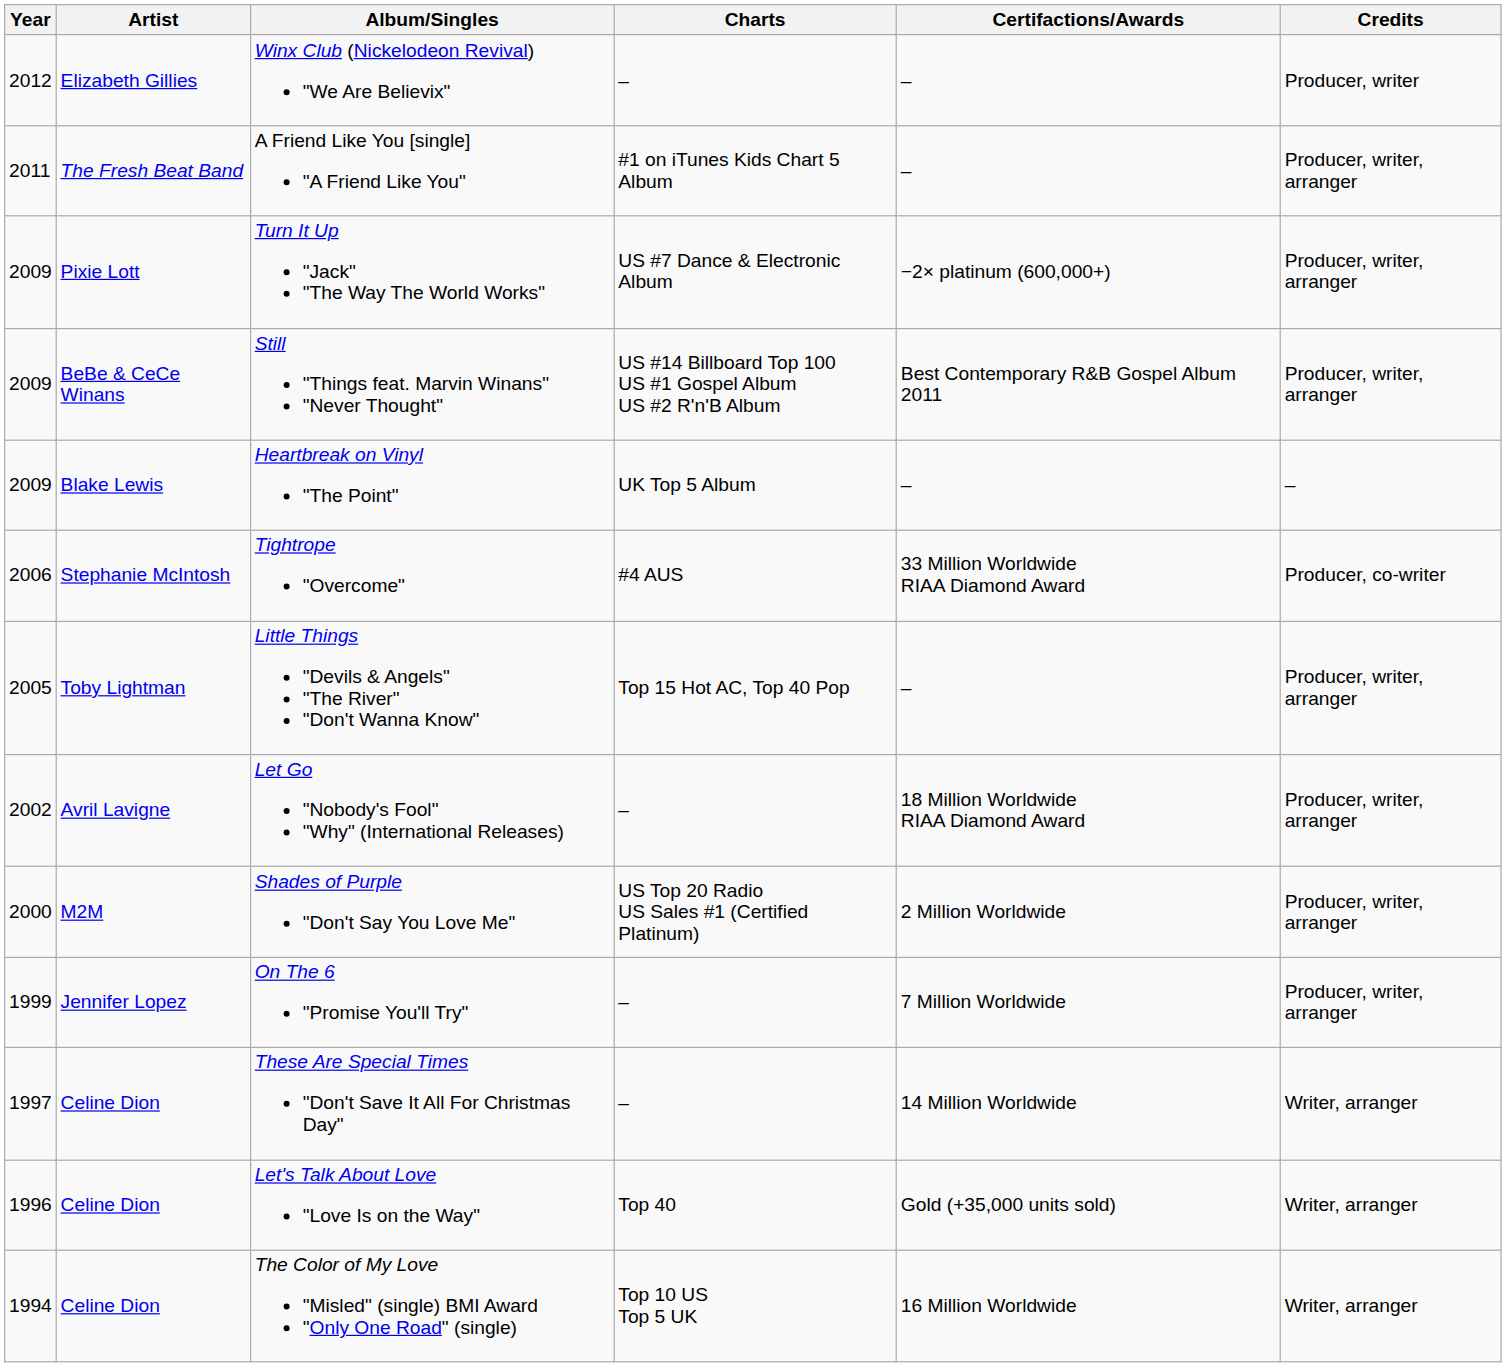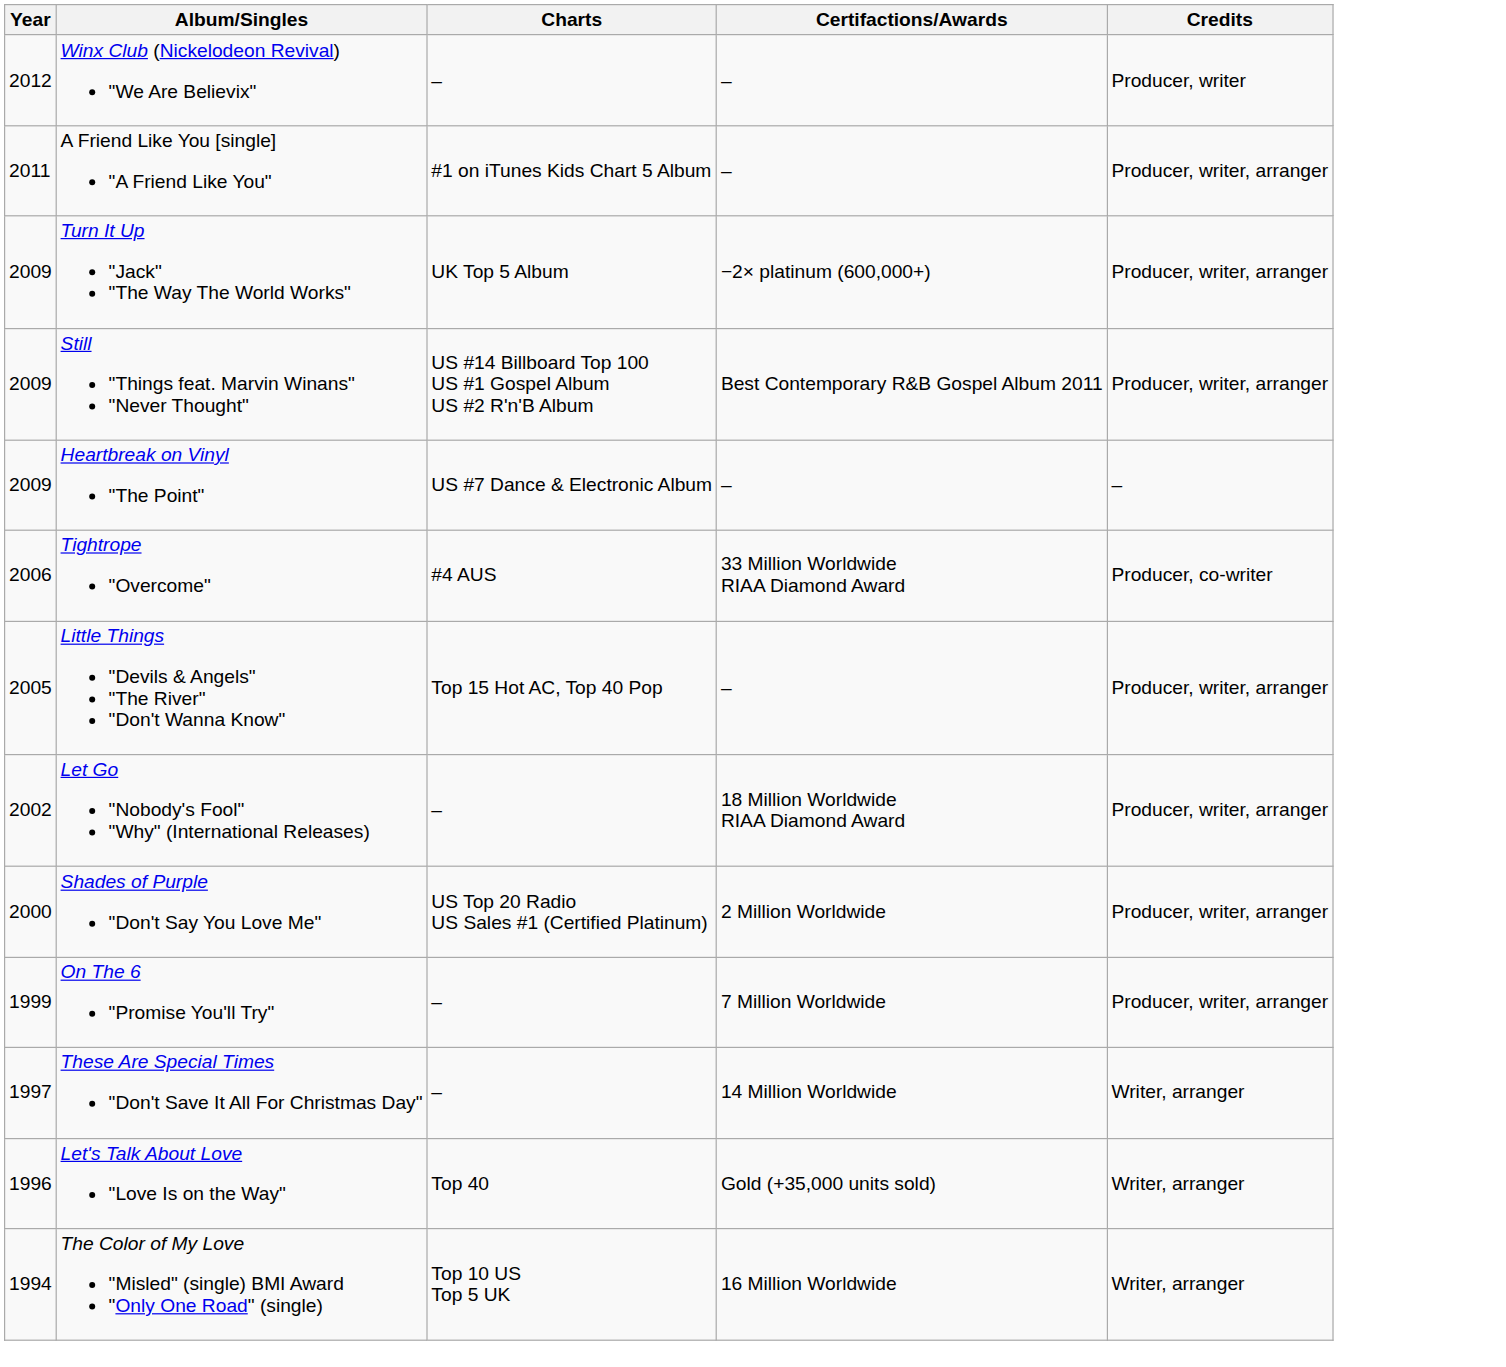- column: (153, 19)
(729, 271) US #7 Dance & Electronic Album -> (500, 271) UK Top 5 Album
(687, 485) UK Top 5 Album -> (572, 485) US #7 Dance & Electronic Album
